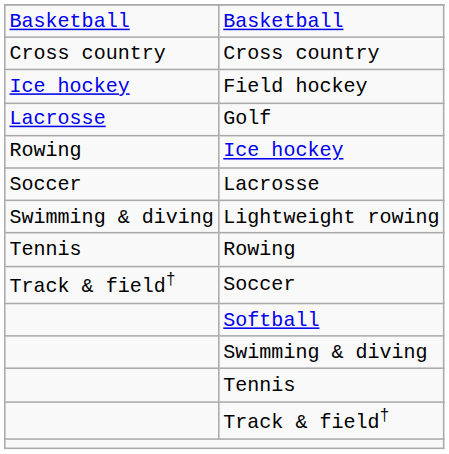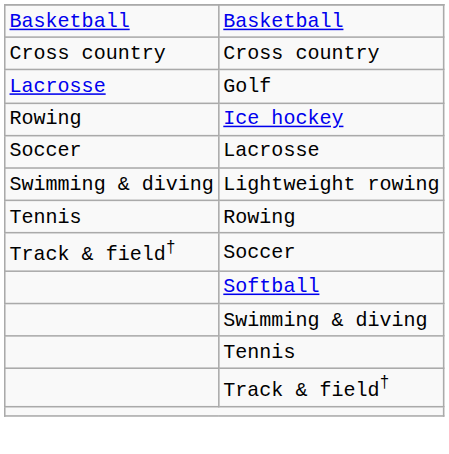- row: (295, 86)
